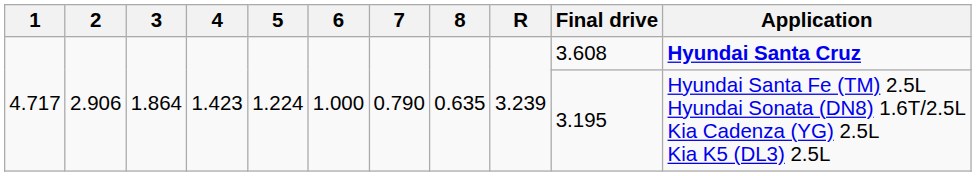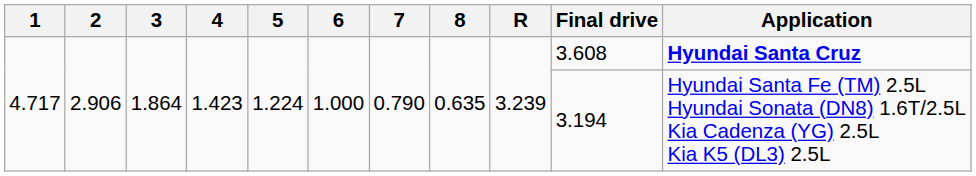(581, 120) 3.195 -> (581, 120) 3.194
